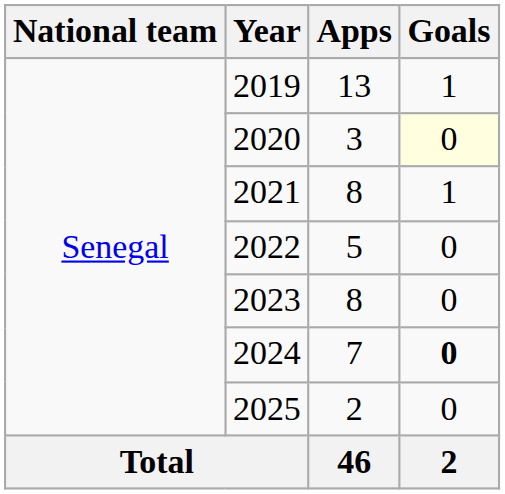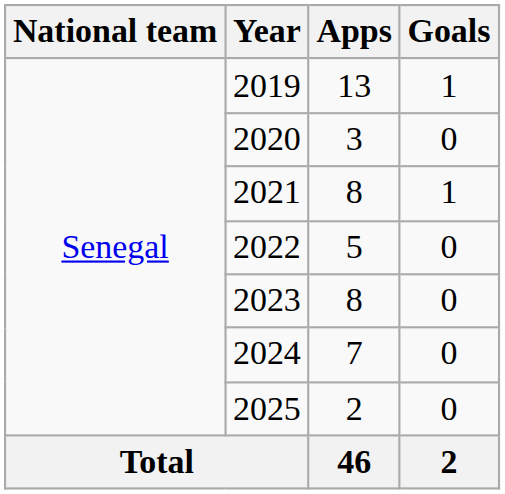(449, 138) lightyellow background -> (449, 138) no background
(449, 354) bold -> (449, 354) normal
